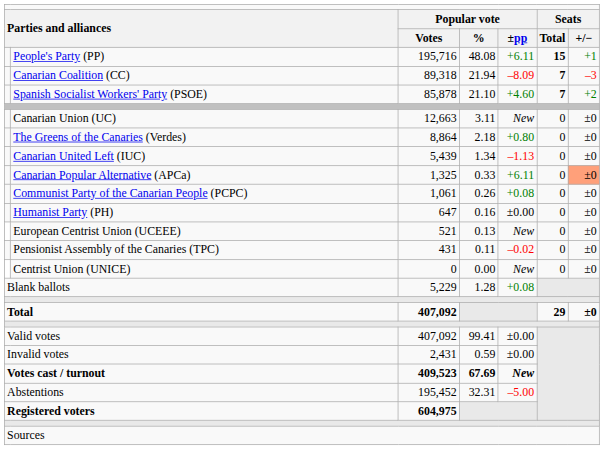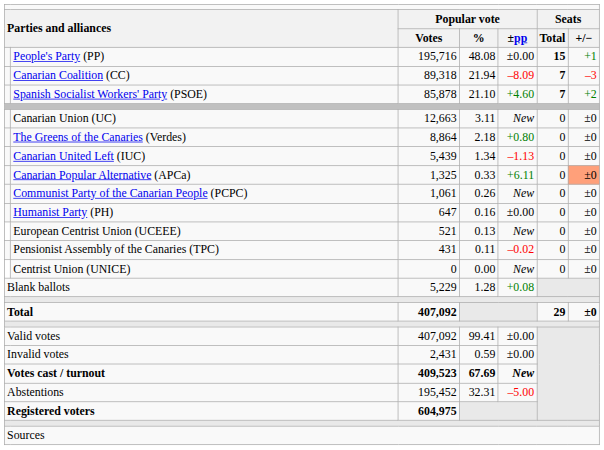(521, 56) +6.11 -> (520, 56) ±0.00
(520, 193) +0.08 -> (524, 193) New
